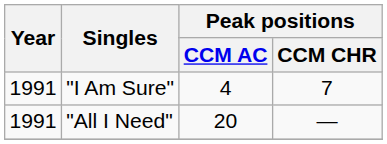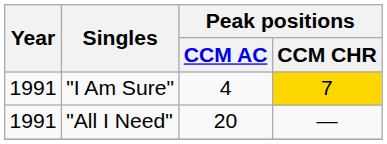(327, 88) no background -> (327, 88) gold background
